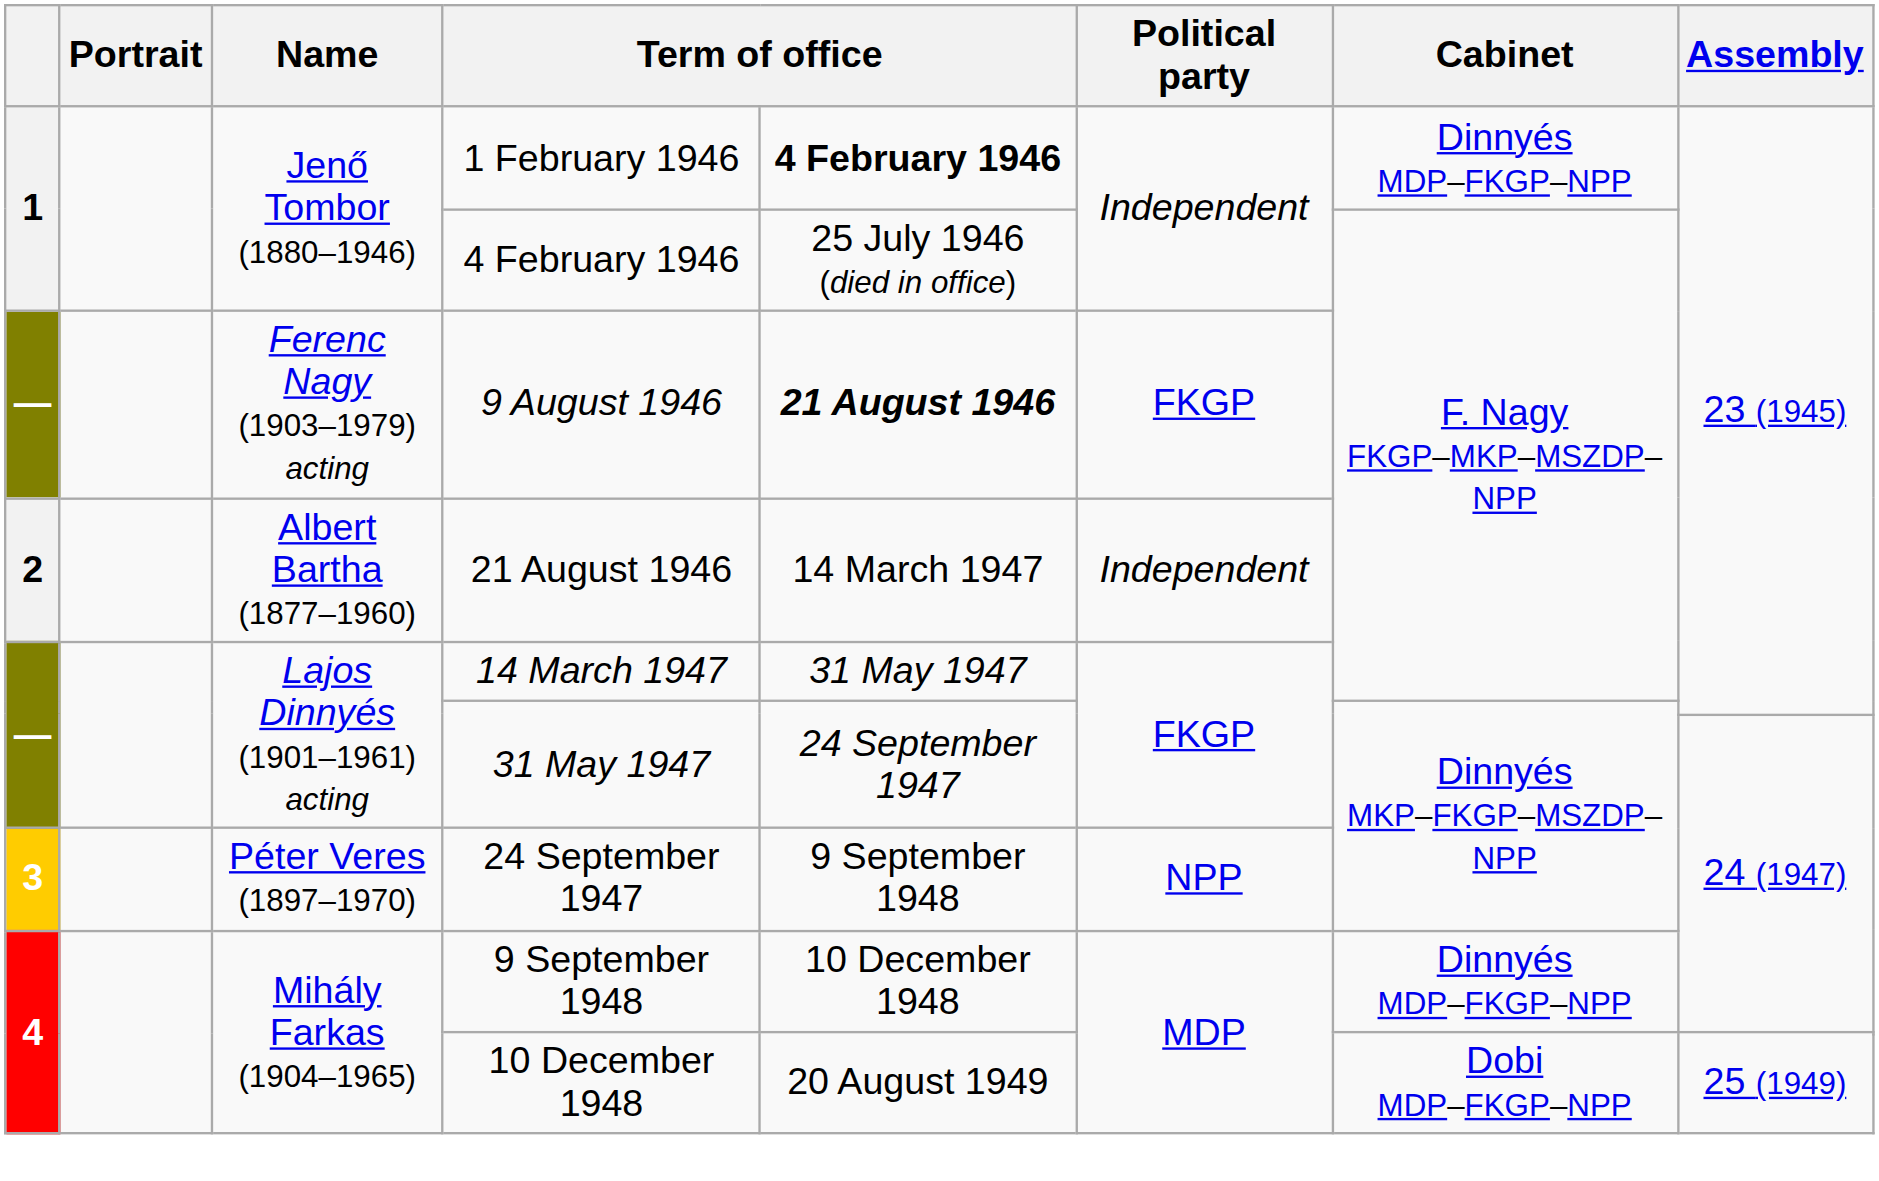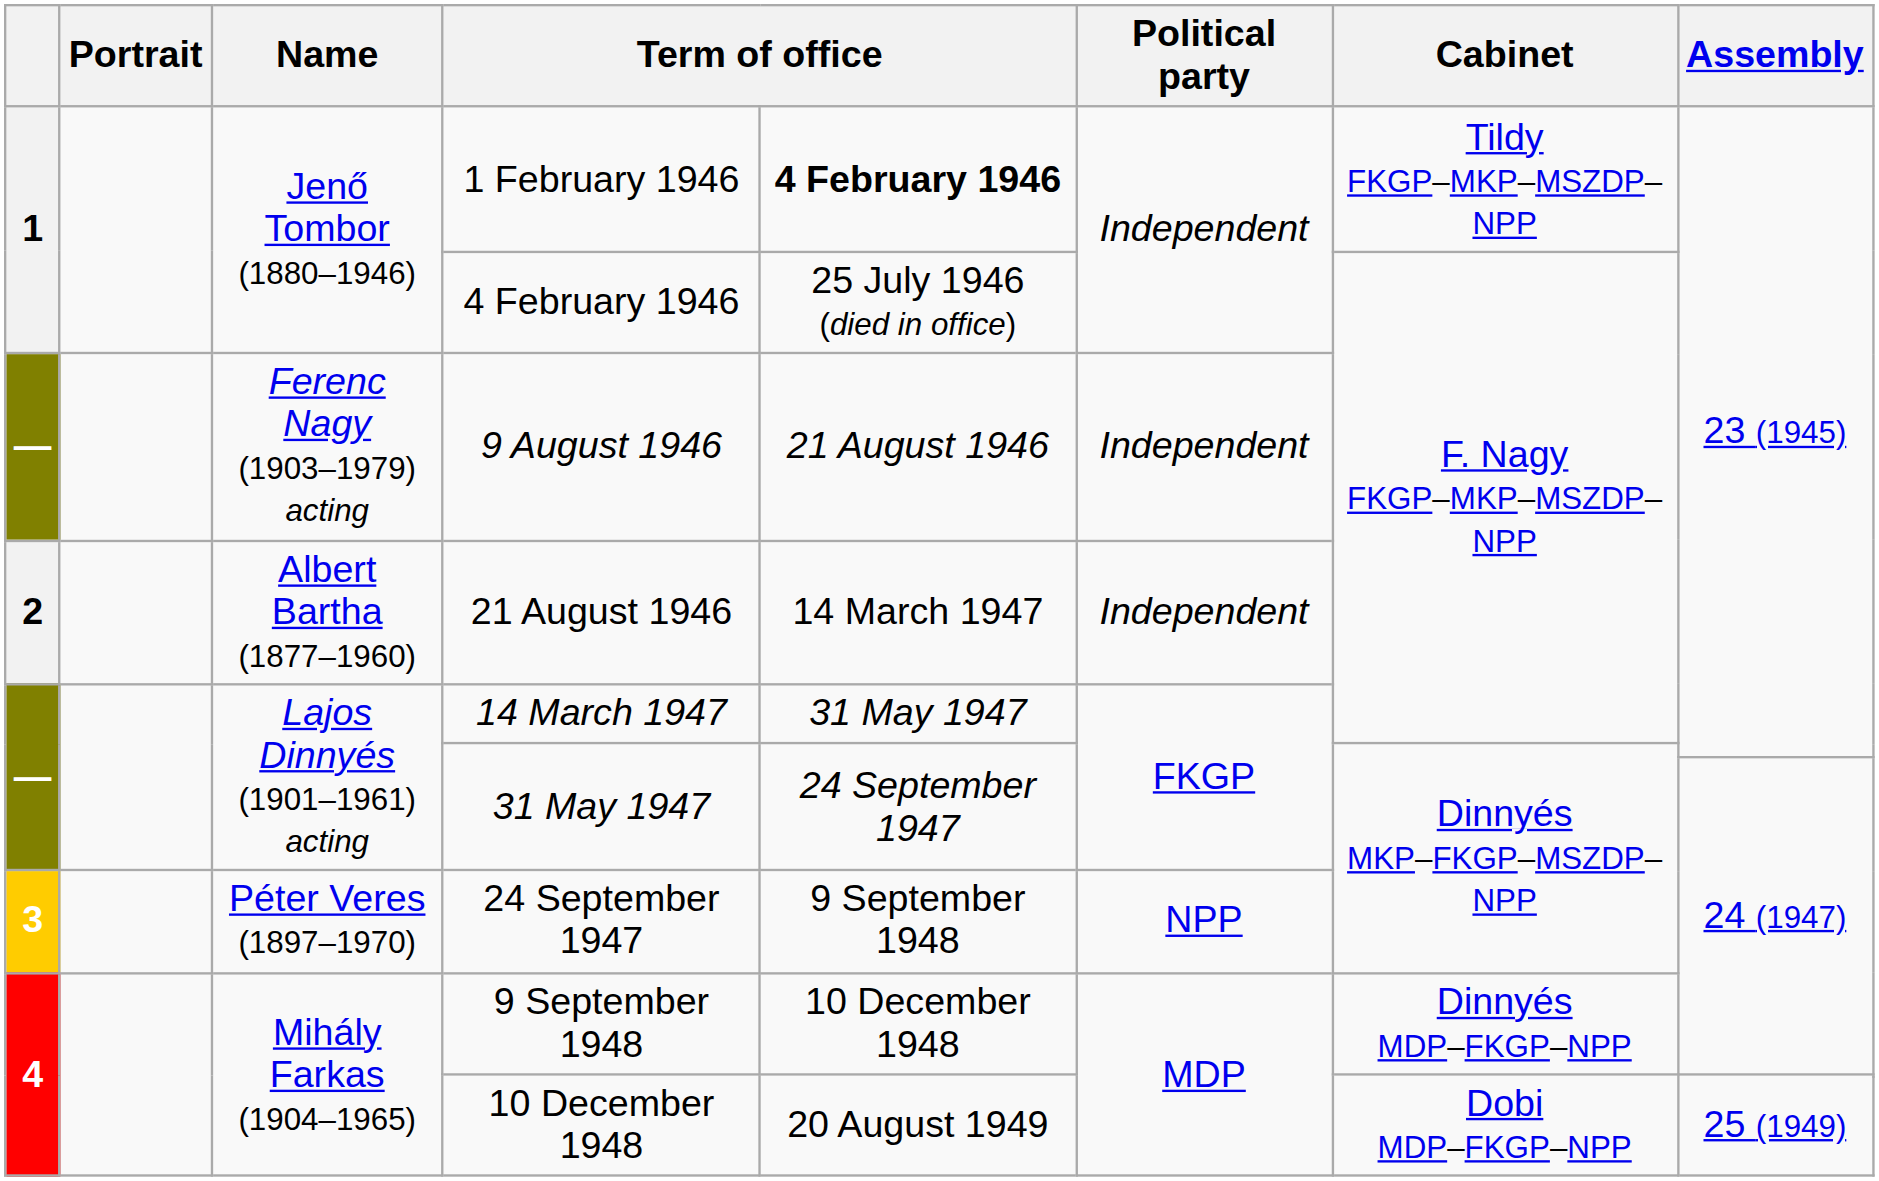(1505, 157) Dinnyés MDP–FKGP–NPP -> (1505, 178) Tildy FKGP–MKP–MSZDP–NPP
(918, 403) bold -> (918, 445) normal
(1204, 403) FKGP -> (1204, 445) Independent
